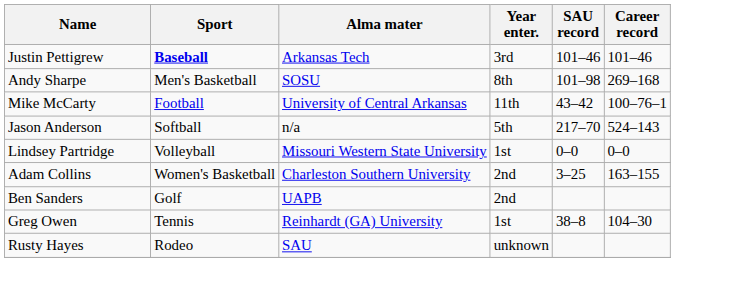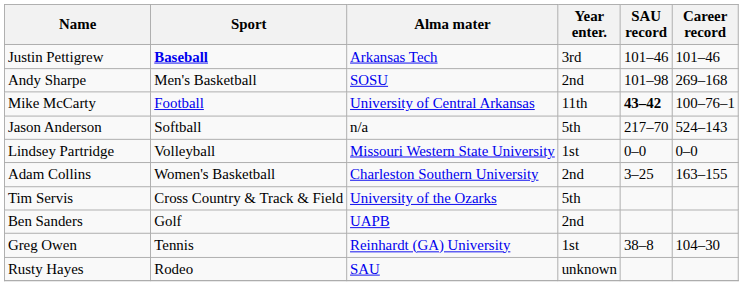(503, 80) 8th -> (573, 80) 2nd
(574, 103) normal -> (643, 103) bold
+ row: (40, 198)
